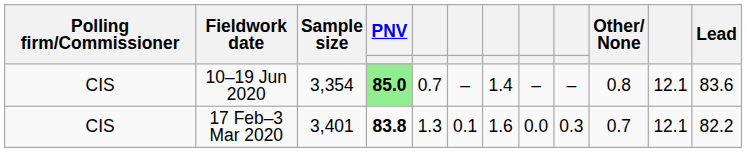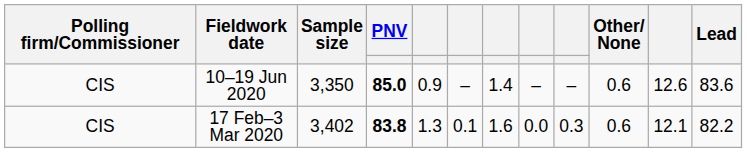(332, 85) 3,354 -> (332, 85) 3,350
(389, 85) lightgreen background -> (389, 85) no background
(430, 85) 0.7 -> (430, 85) 0.9
(619, 85) 0.8 -> (619, 85) 0.6
(670, 85) 12.1 -> (670, 85) 12.6
(332, 127) 3,401 -> (332, 127) 3,402
(619, 127) 0.7 -> (619, 127) 0.6
